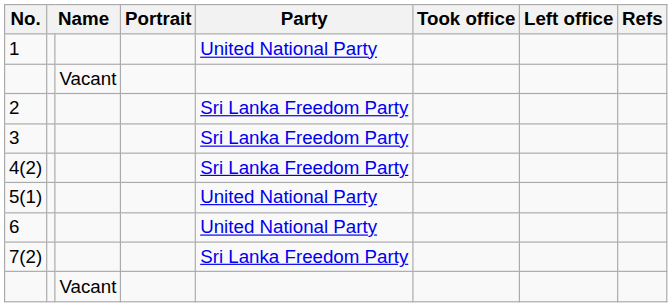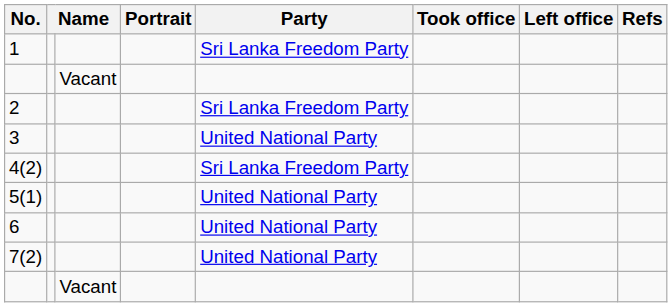(289, 49) United National Party -> (304, 49) Sri Lanka Freedom Party
(304, 138) Sri Lanka Freedom Party -> (289, 138) United National Party
(304, 256) Sri Lanka Freedom Party -> (289, 256) United National Party
